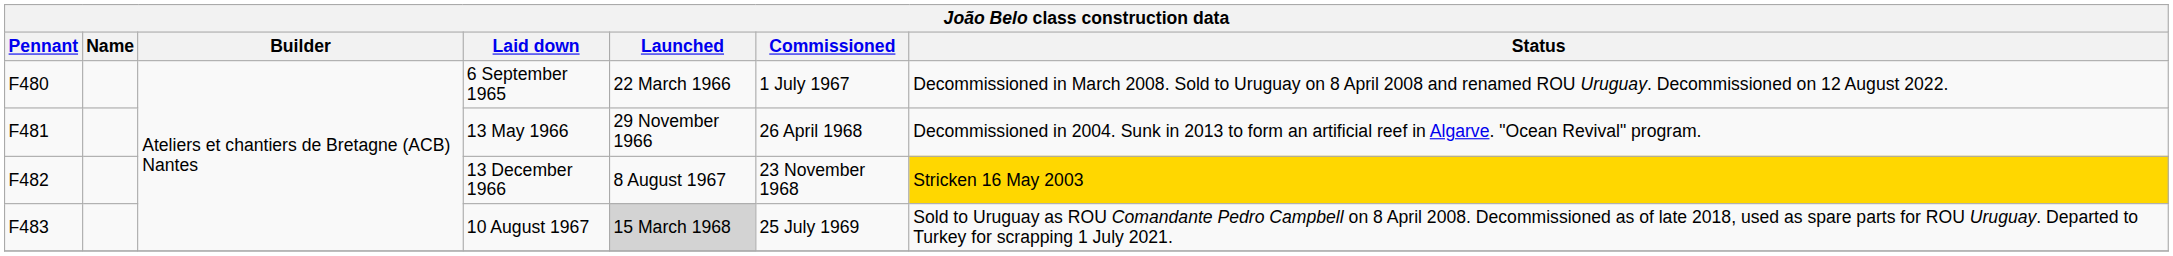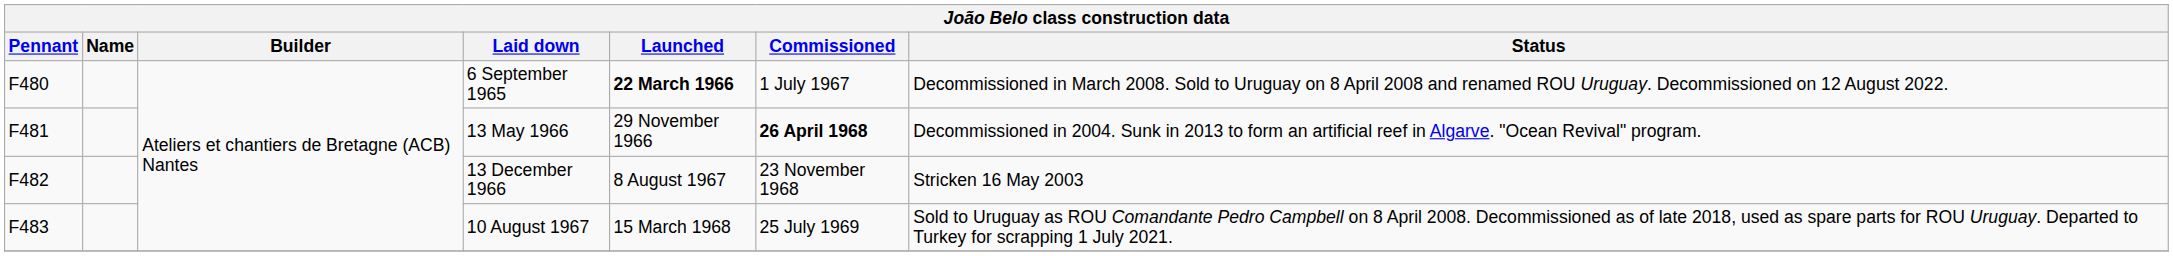(672, 84) normal -> (674, 84) bold
(811, 131) normal -> (814, 131) bold
(998, 179) gold background -> (998, 179) no background
(672, 227) lightgrey background -> (672, 227) no background
